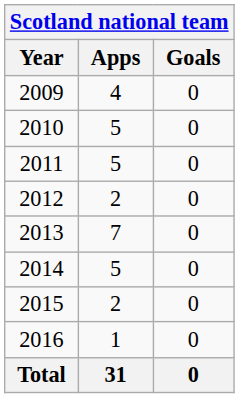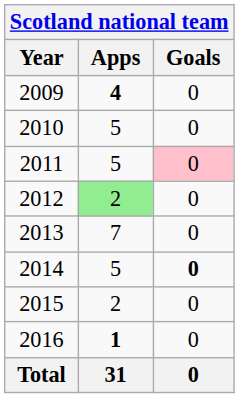(116, 92) normal -> (116, 92) bold
(193, 163) no background -> (193, 163) pink background
(116, 198) no background -> (116, 198) lightgreen background
(193, 269) normal -> (193, 269) bold
(116, 339) normal -> (116, 339) bold
